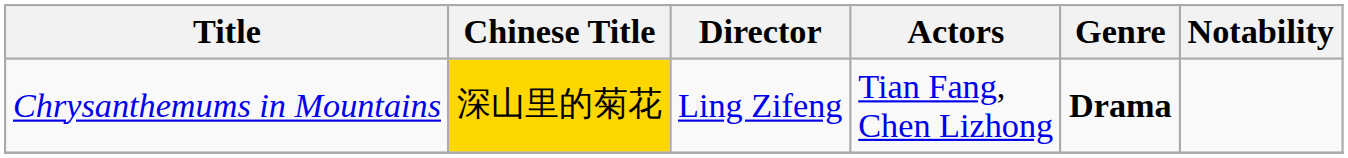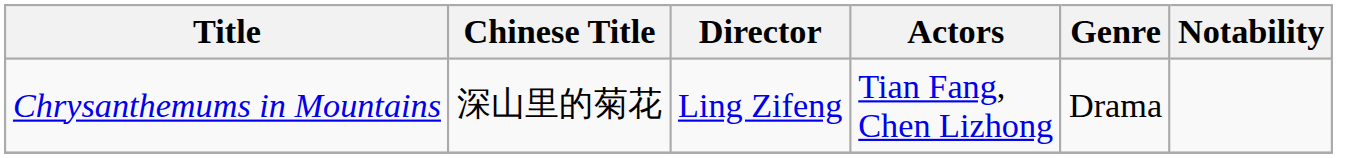(559, 104) gold background -> (559, 104) no background
(1120, 105) bold -> (1116, 105) normal
